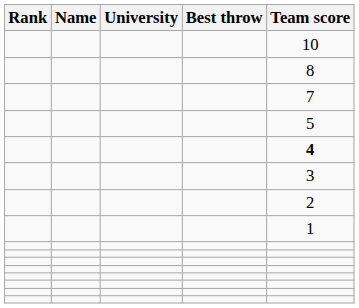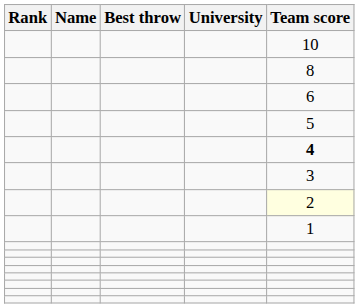columns swapped: (141, 17) <-> (224, 17)
(310, 96) 7 -> (310, 96) 6
(310, 202) no background -> (310, 202) lightyellow background
